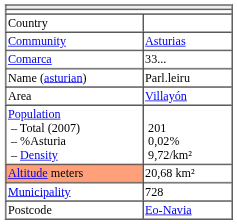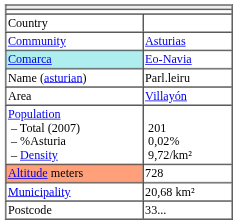(30, 59) no background -> (30, 59) paleturquoise background
(156, 59) 33... -> (168, 59) Eo-Navia
(170, 173) 20,68 km² -> (154, 173) 728
(154, 191) 728 -> (170, 191) 20,68 km²
(168, 210) Eo-Navia -> (156, 210) 33...
